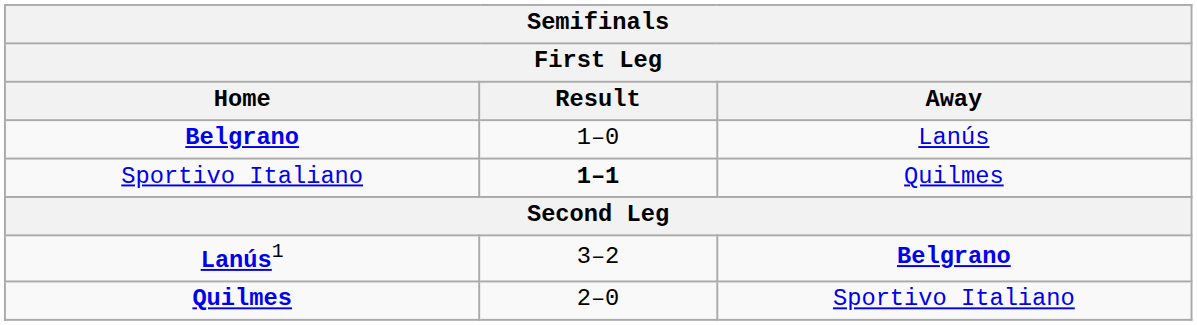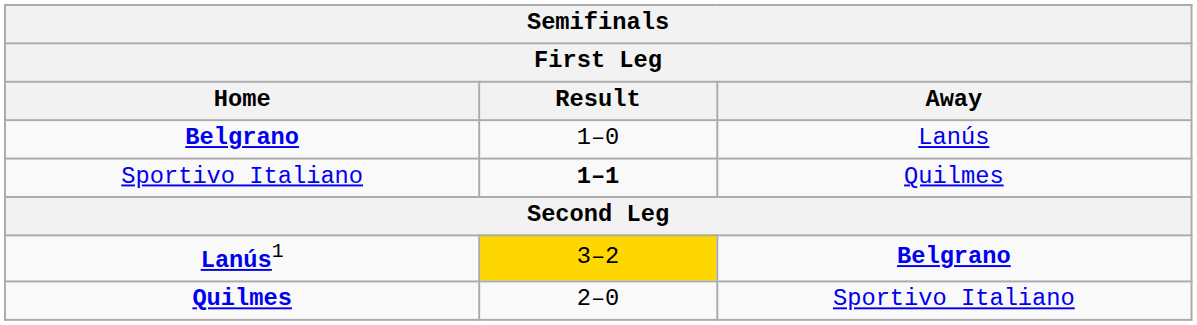(598, 258) no background -> (598, 258) gold background
